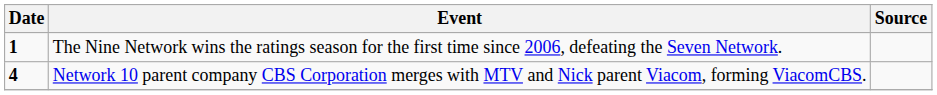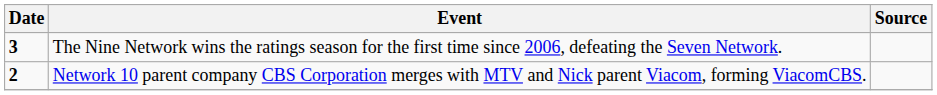(13, 47) 1 -> (13, 47) 3
(13, 75) 4 -> (13, 75) 2
